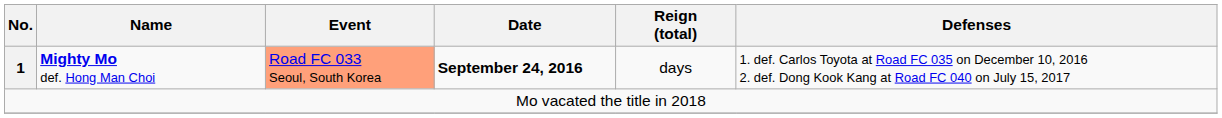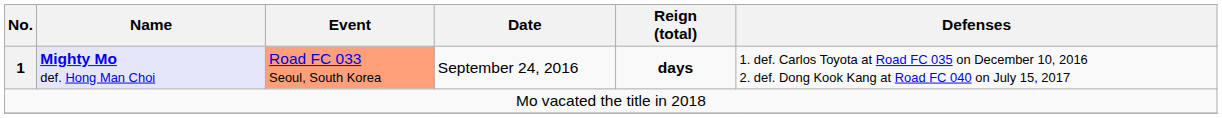(98, 67) no background -> (98, 67) lavender background
(510, 67) bold -> (508, 67) normal
(676, 67) normal -> (676, 67) bold
